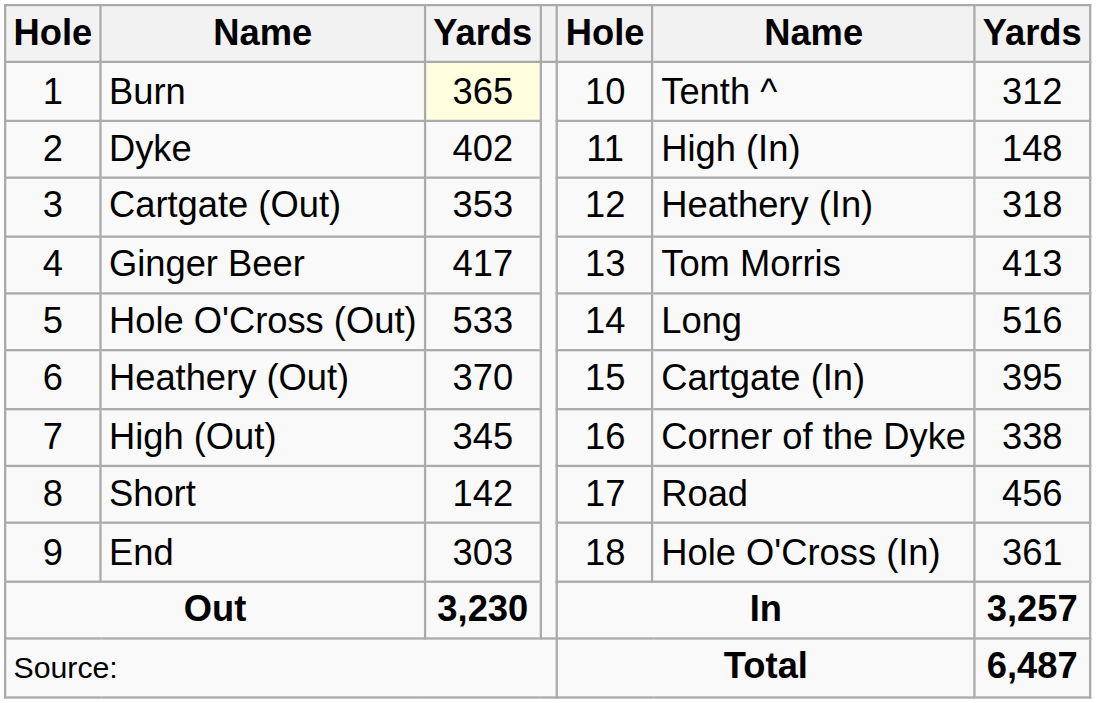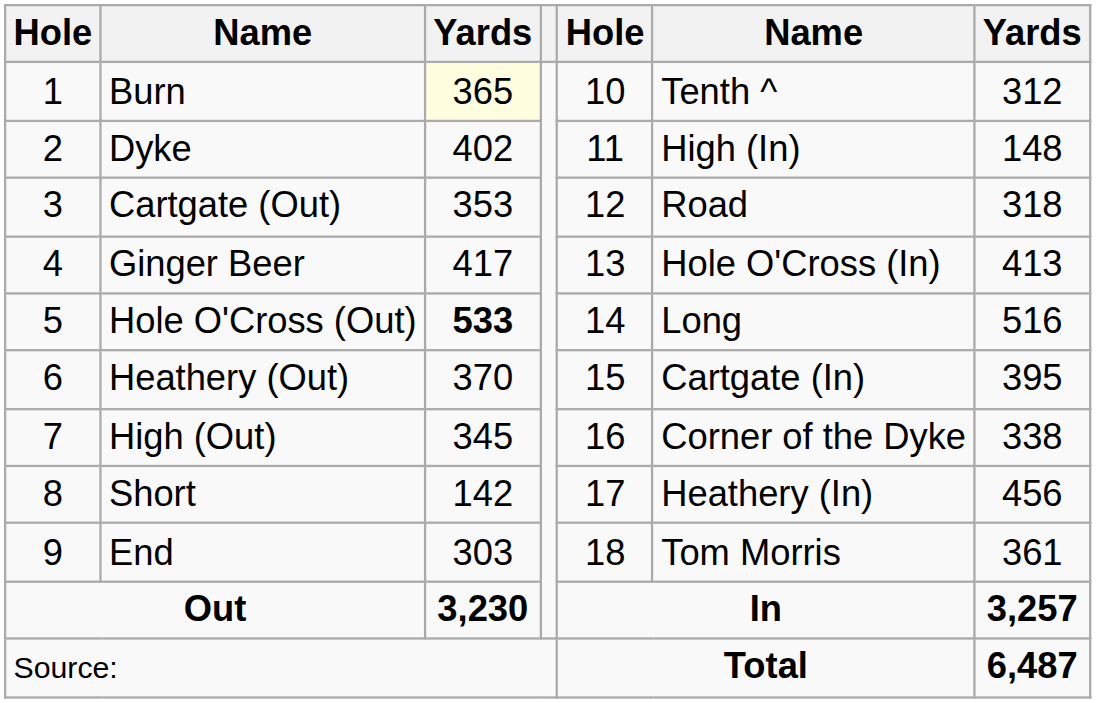(767, 206) Heathery (In) -> (705, 206) Road
(751, 263) Tom Morris -> (801, 263) Hole O'Cross (In)
(483, 321) normal -> (483, 321) bold
(705, 494) Road -> (767, 494) Heathery (In)
(801, 551) Hole O'Cross (In) -> (751, 551) Tom Morris
